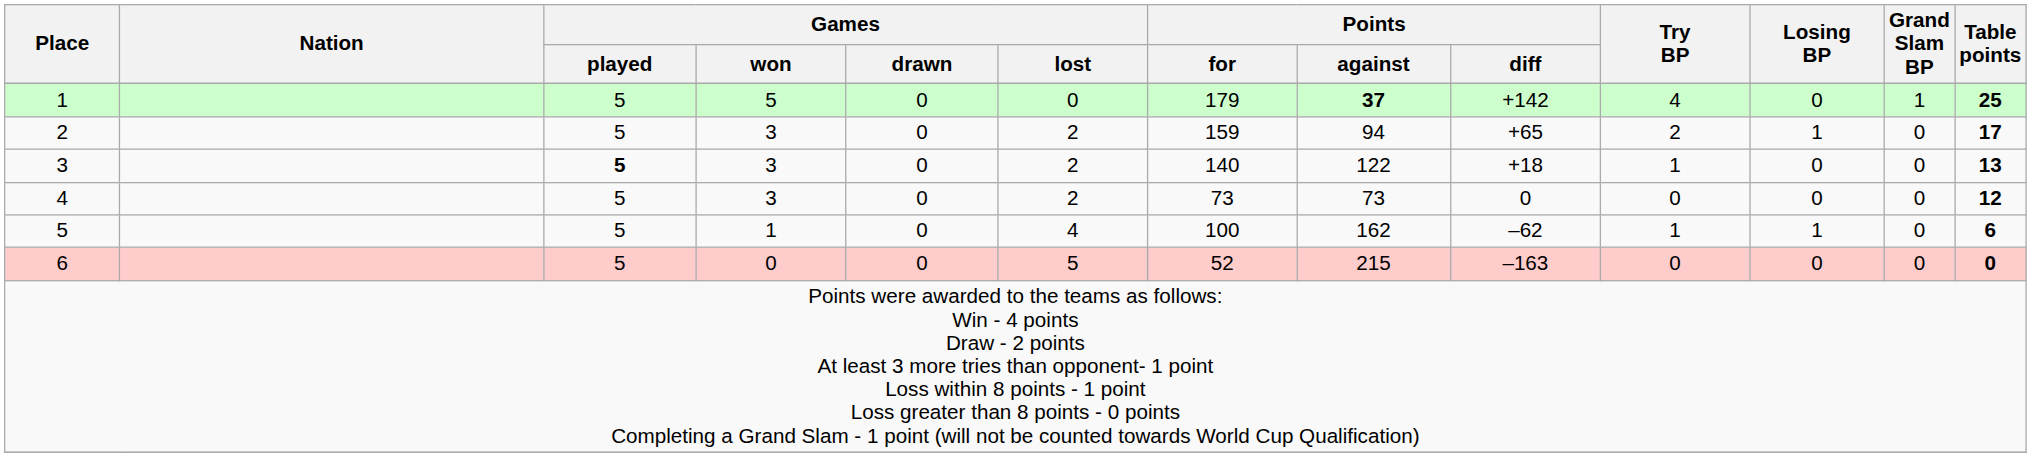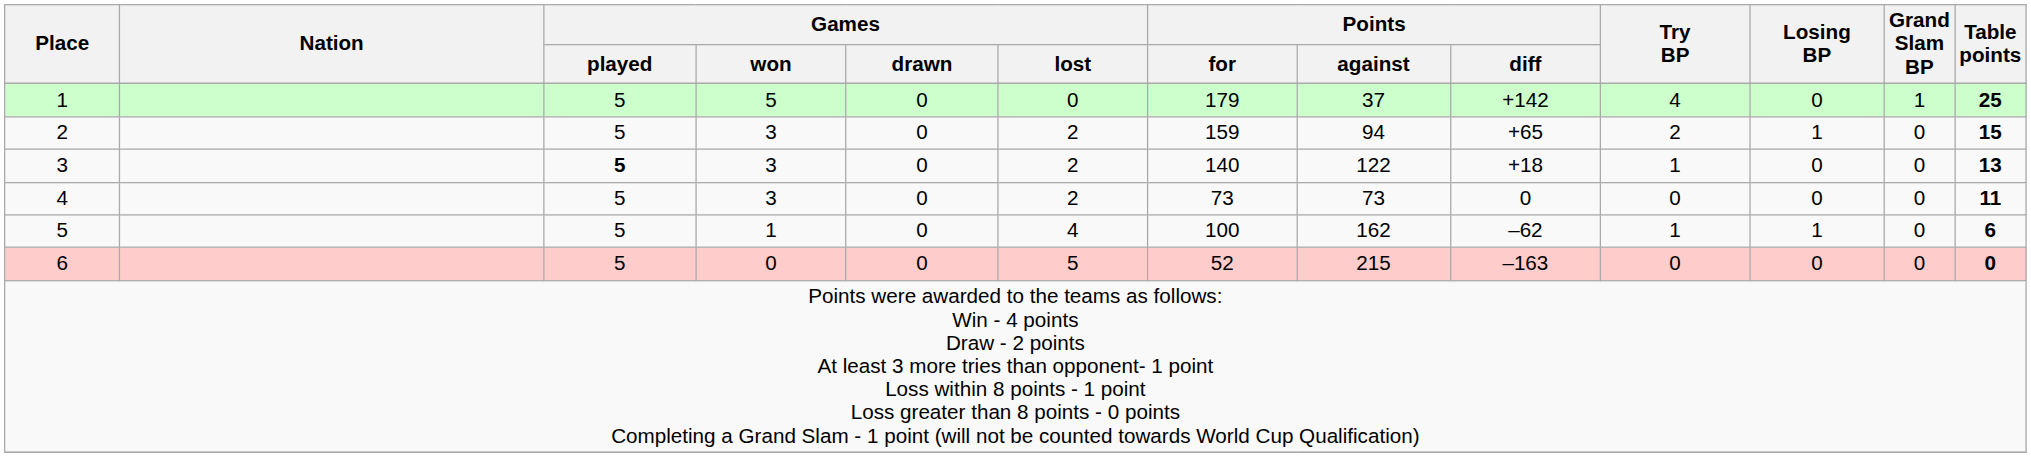(1373, 100) bold -> (1373, 100) normal
(1990, 132) 17 -> (1990, 132) 15
(1990, 198) 12 -> (1990, 198) 11
